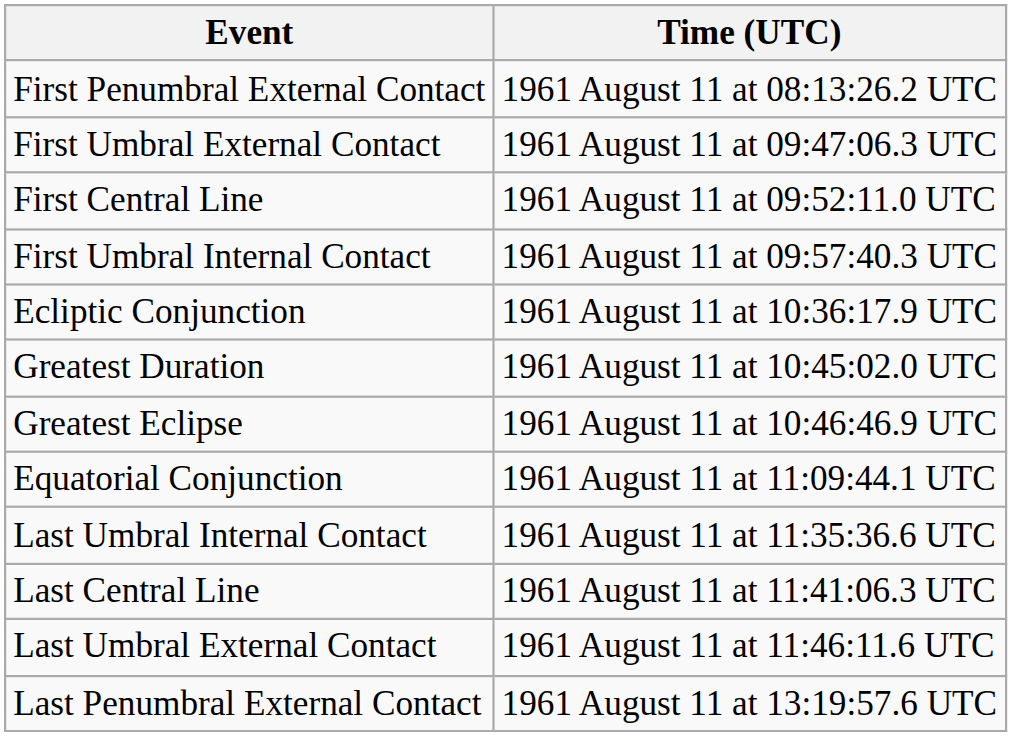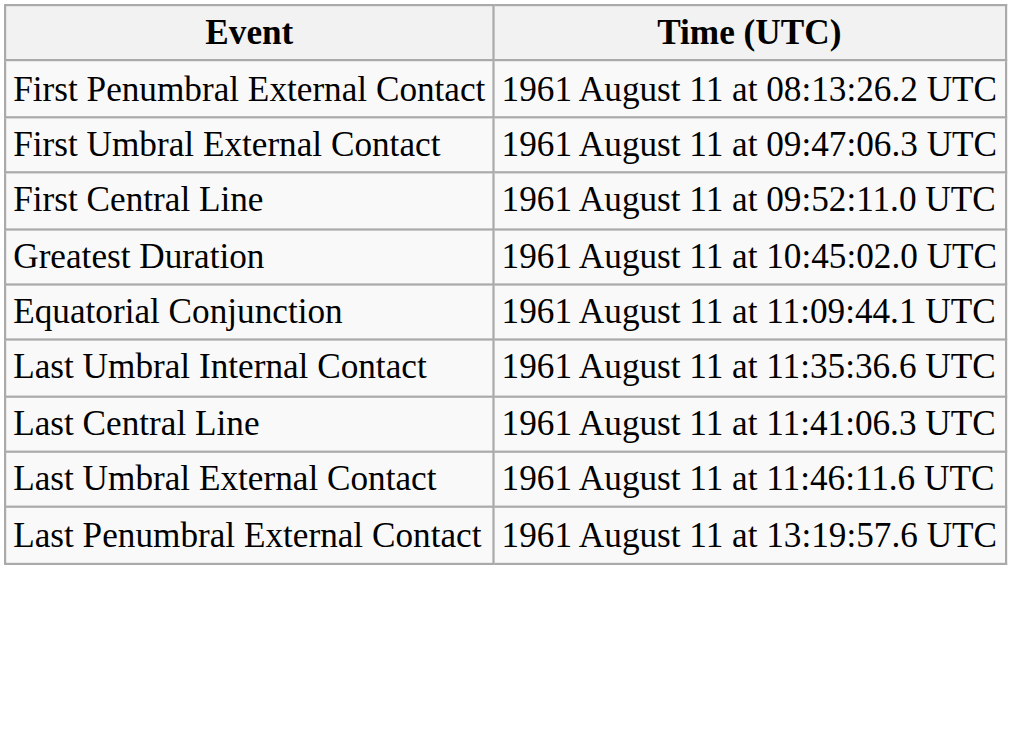- row: (222, 255)
- row: (159, 311)
- row: (128, 423)
